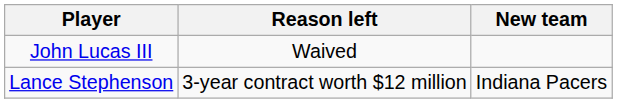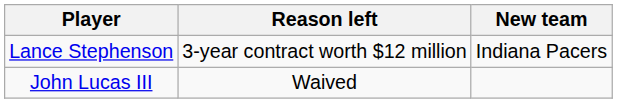rows swapped: (91, 51) <-> (91, 82)
